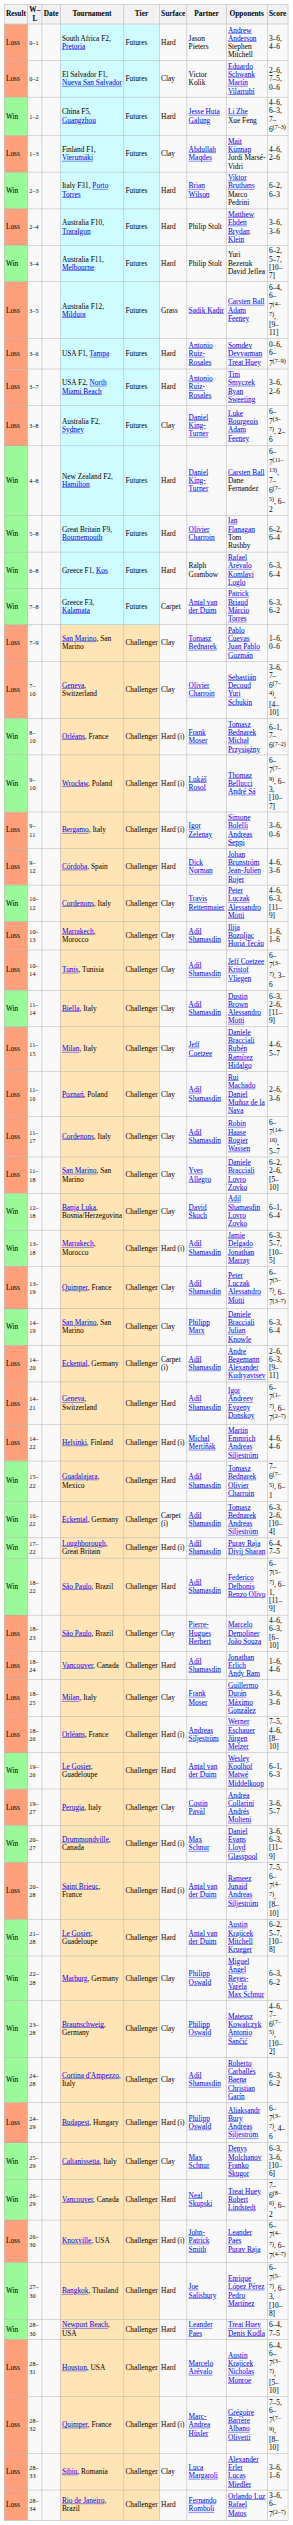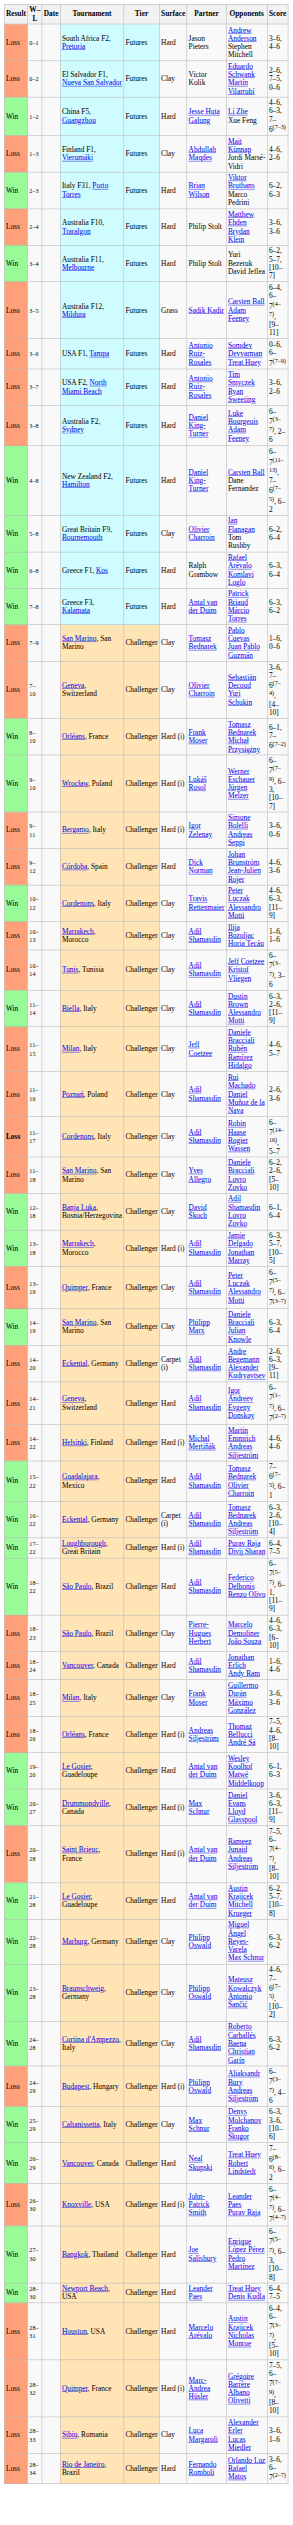(168, 426) Clay -> (168, 426) Hard
(168, 533) Hard -> (168, 533) Clay
(171, 606) Carpet -> (168, 606) Hard
(242, 783) Thomaz Bellucci André Sá -> (241, 783) Werner Eschauer Jürgen Melzer
(13, 1136) normal -> (13, 1136) bold
(241, 1734) Werner Eschauer Jürgen Melzer -> (242, 1734) Thomaz Bellucci André Sá
- row: (34, 1808)
